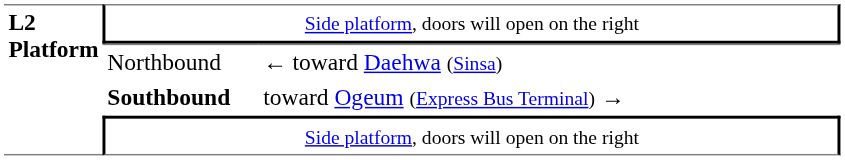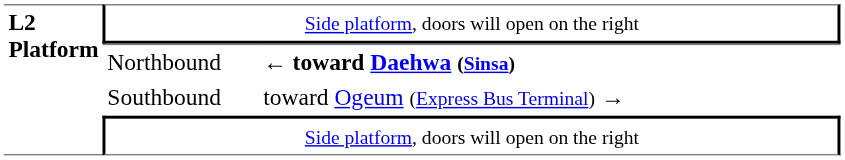(383, 62) normal -> (389, 62) bold
(169, 97) bold -> (164, 97) normal
